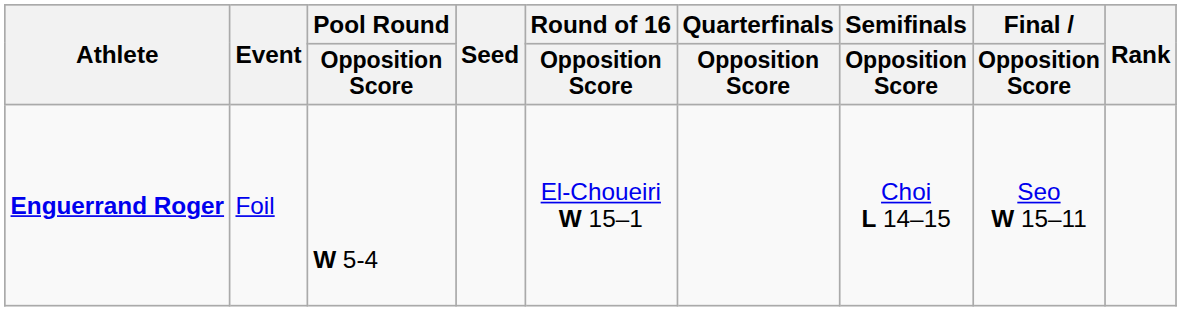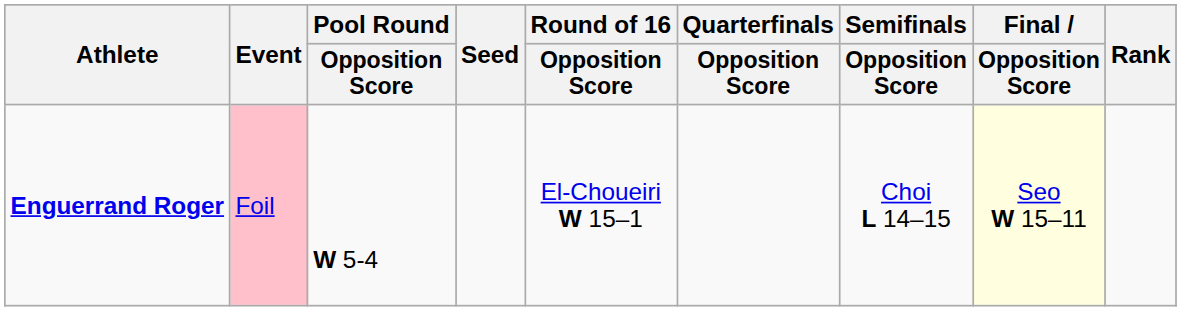(255, 206) no background -> (255, 206) pink background
(1039, 206) no background -> (1039, 206) lightyellow background
